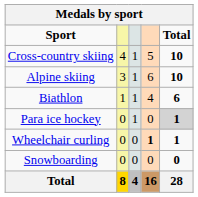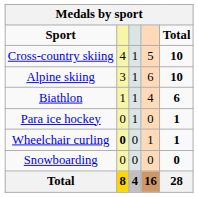(177, 118) lightgrey background -> (177, 118) no background
(123, 139) normal -> (123, 139) bold
(150, 139) bold -> (150, 139) normal
